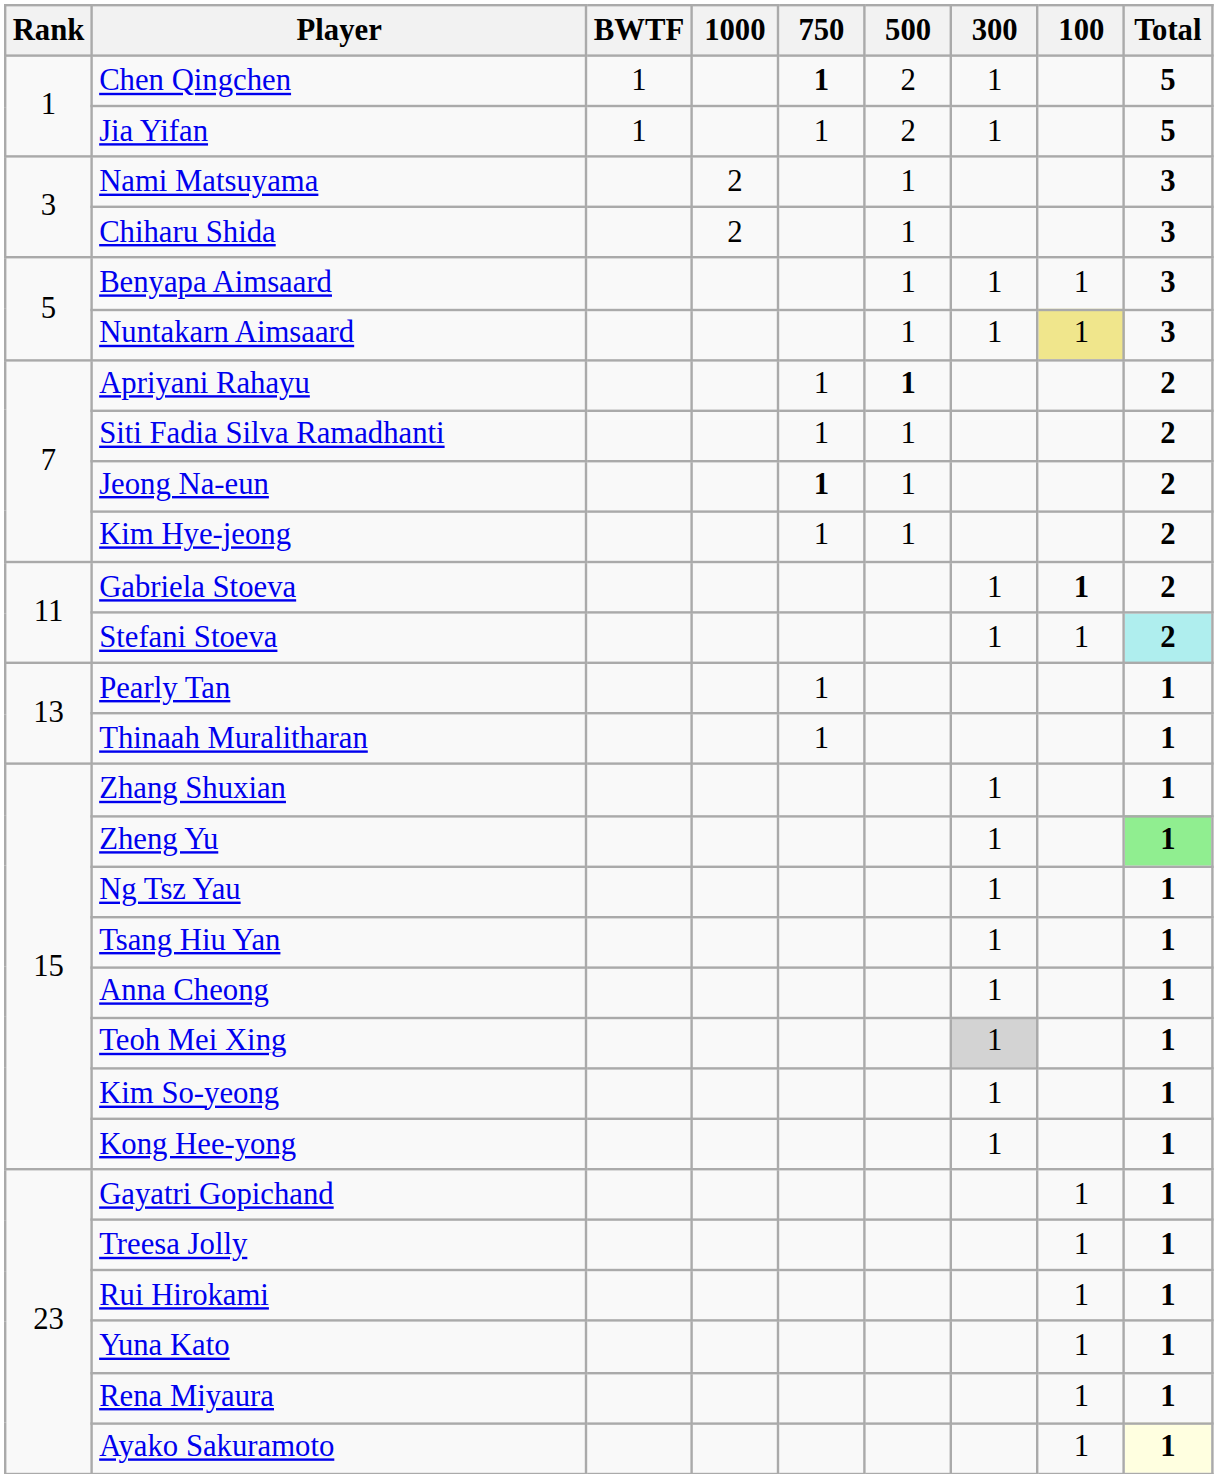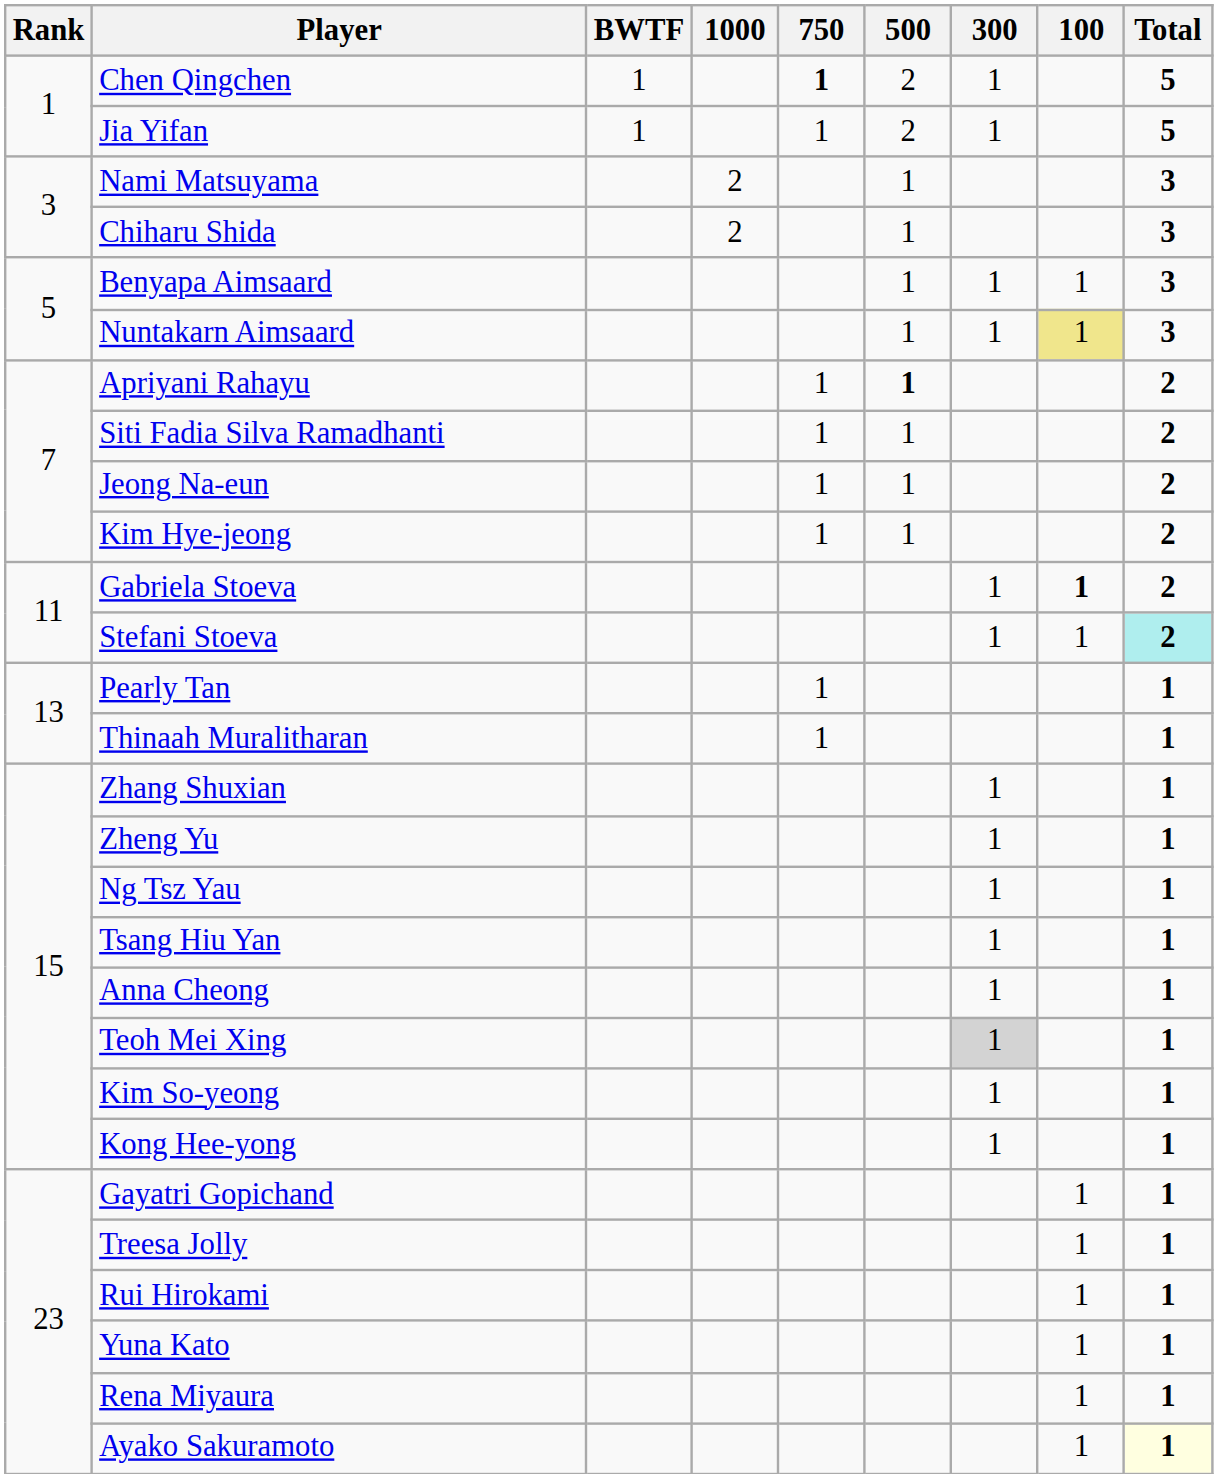(821, 485) bold -> (821, 485) normal
(1168, 839) lightgreen background -> (1168, 839) no background
